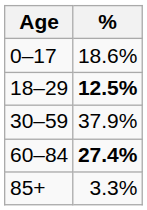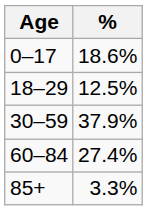(108, 88) bold -> (108, 88) normal
(108, 155) bold -> (108, 155) normal
